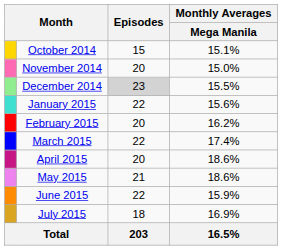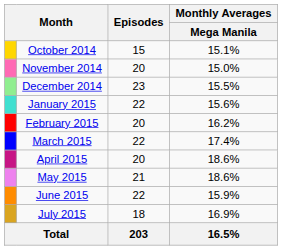(139, 86) lightgrey background -> (139, 86) no background
